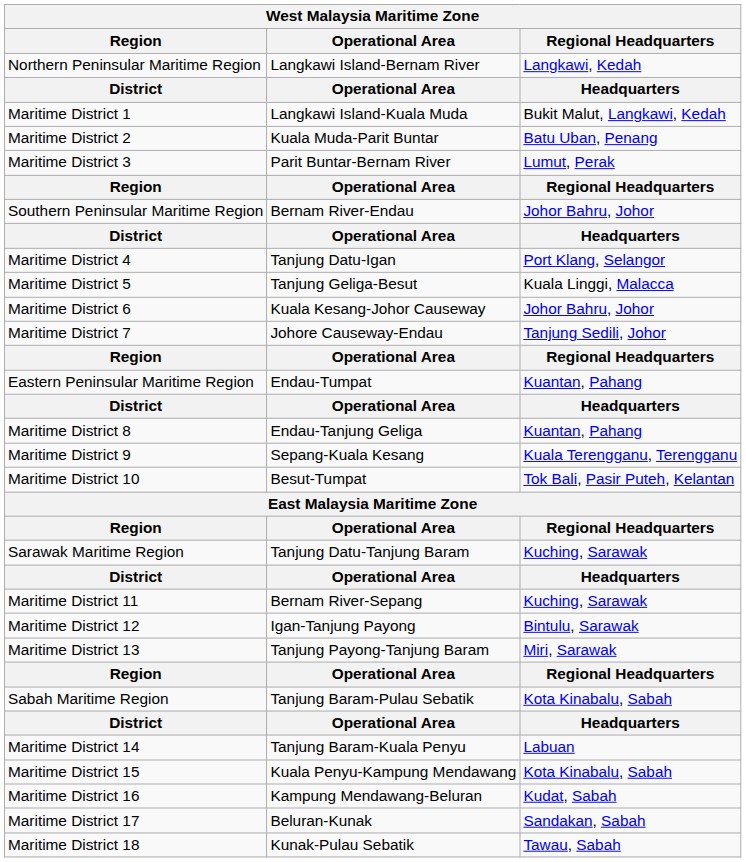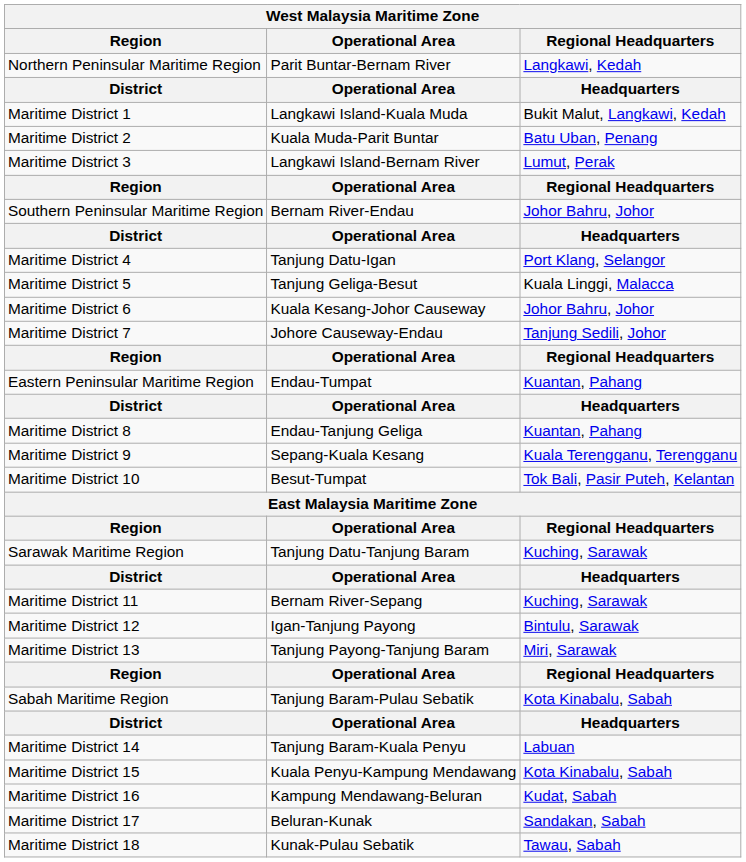(375, 65) Langkawi Island-Bernam River -> (360, 65) Parit Buntar-Bernam River
(360, 162) Parit Buntar-Bernam River -> (375, 162) Langkawi Island-Bernam River
